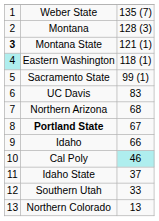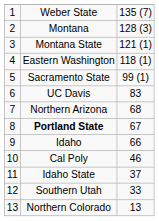(12, 45) bold -> (12, 45) normal
(12, 61) paleturquoise background -> (12, 61) no background
(136, 159) paleturquoise background -> (136, 159) no background
